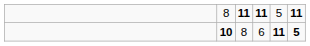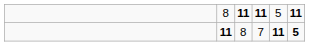(226, 31) 10 -> (226, 31) 11
(261, 31) 6 -> (261, 31) 7
